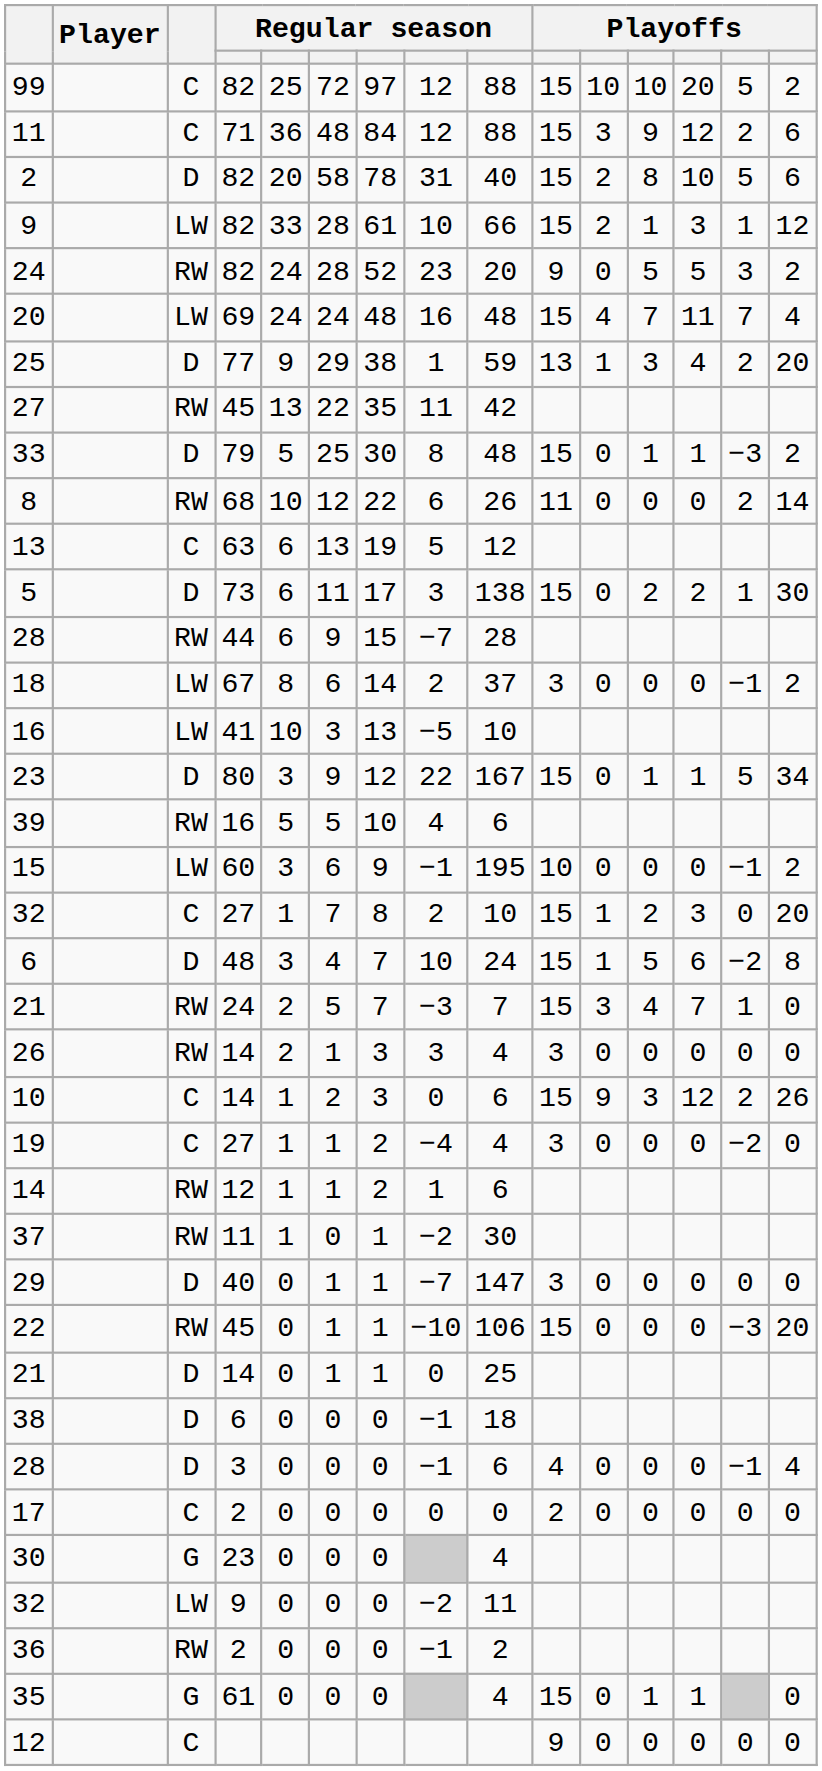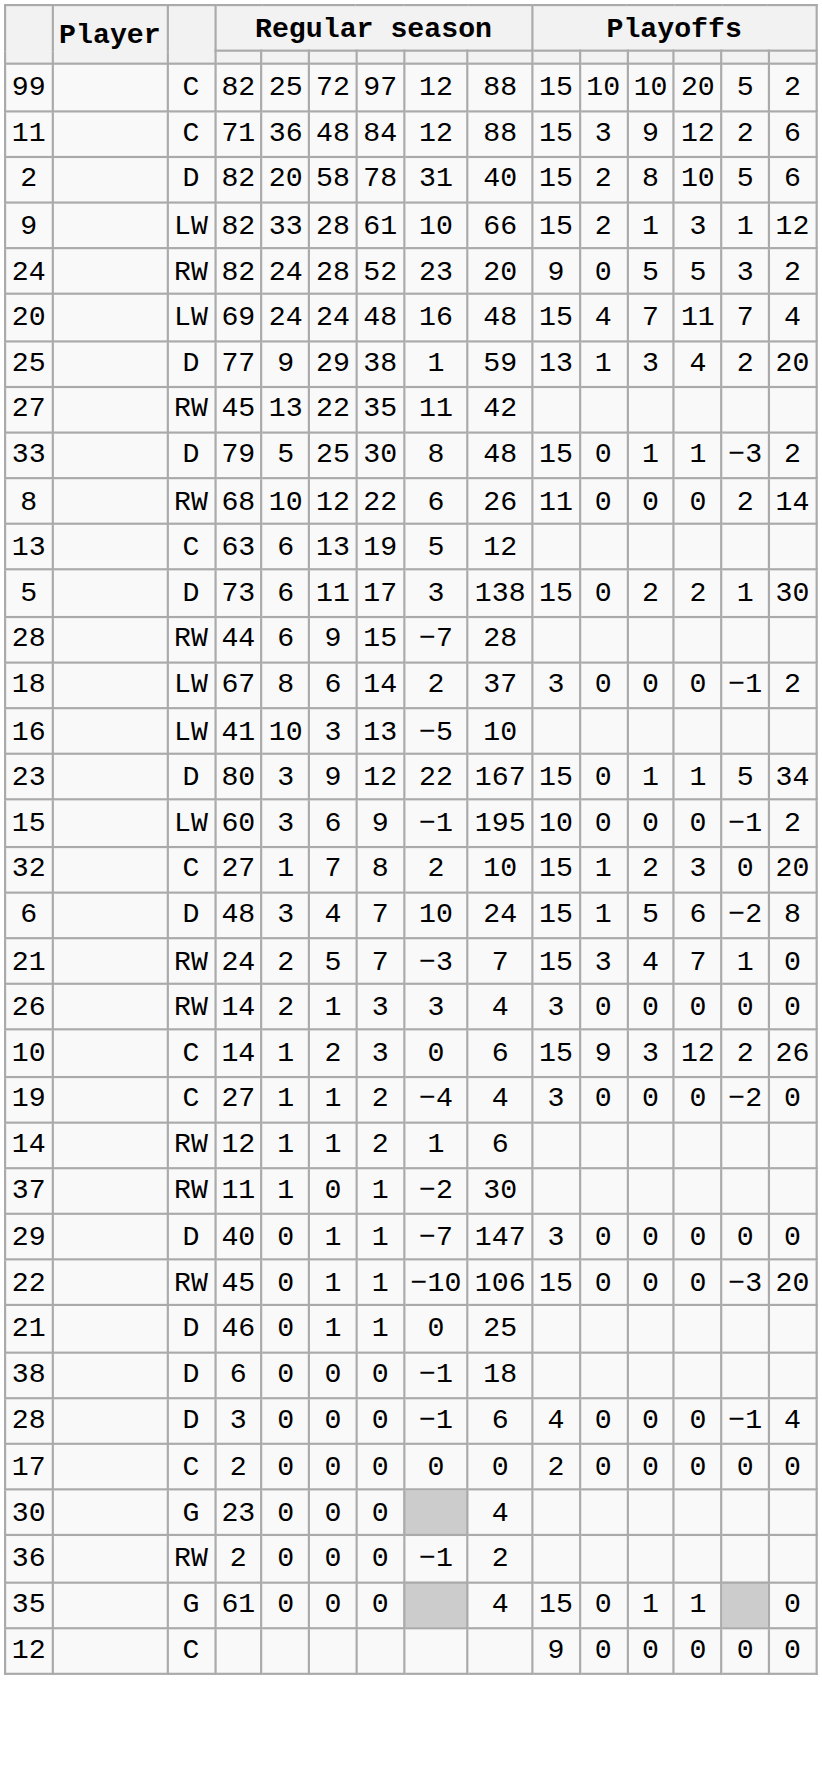- row: (29, 823)
(238, 1375) 14 -> (238, 1329) 46
- row: (29, 1605)
